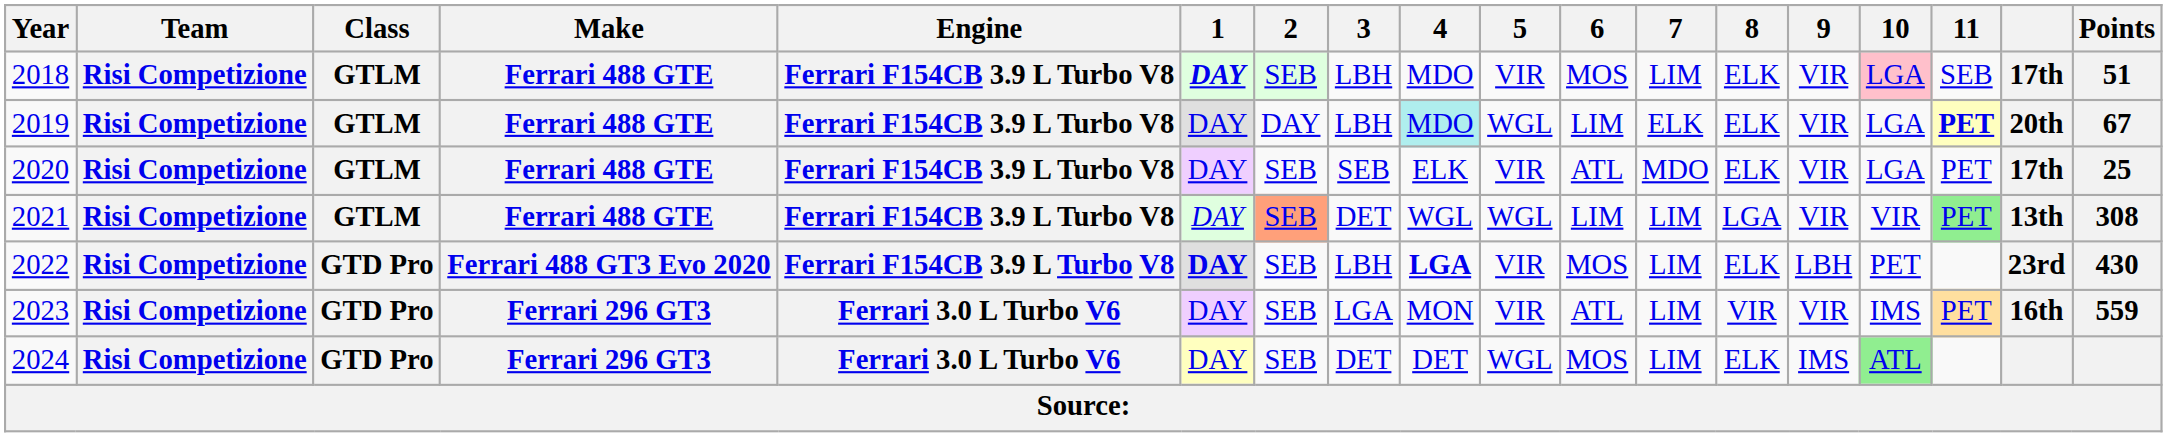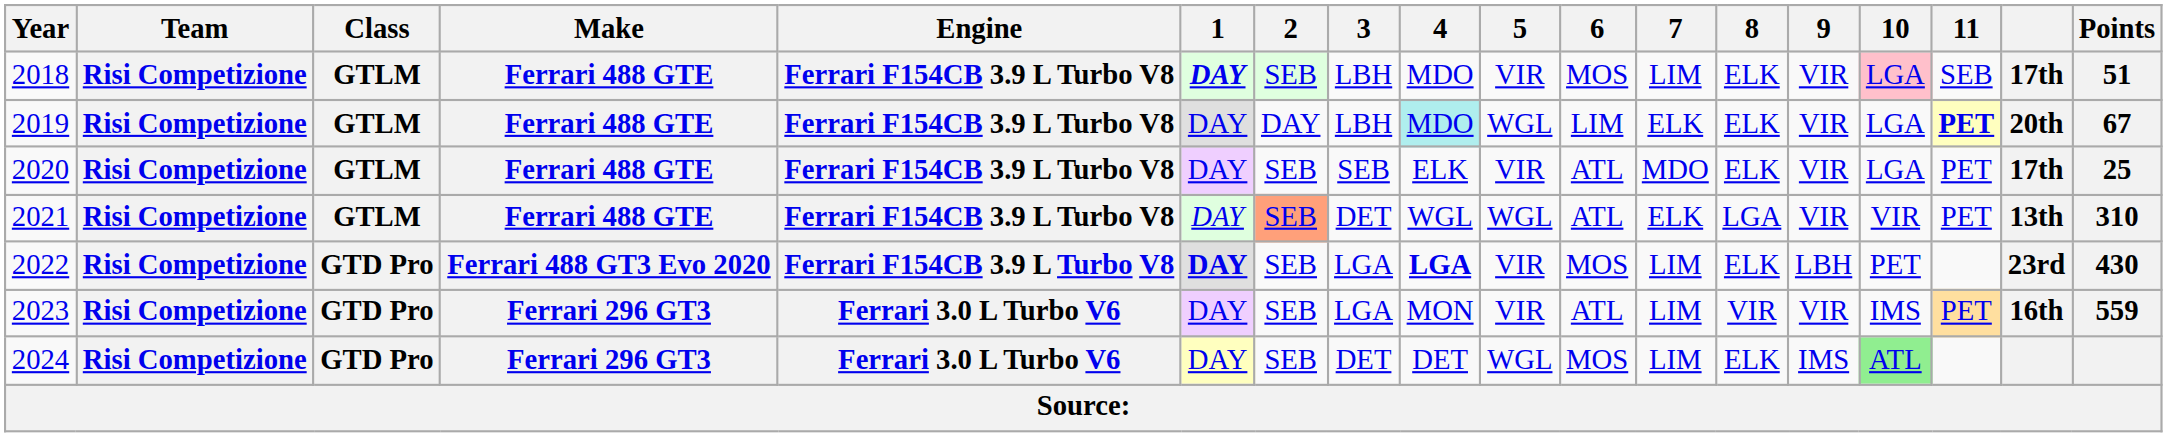(1597, 217) LIM -> (1597, 217) ATL
(1675, 217) LIM -> (1675, 217) ELK
(1966, 217) lightgreen background -> (1966, 217) no background
(2117, 217) 308 -> (2117, 217) 310
(1364, 264) LBH -> (1364, 264) LGA
